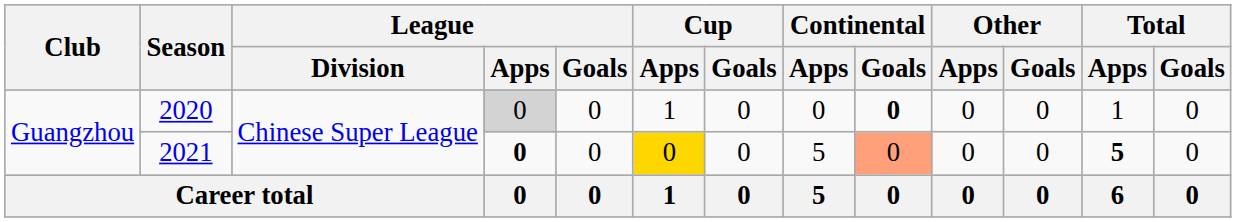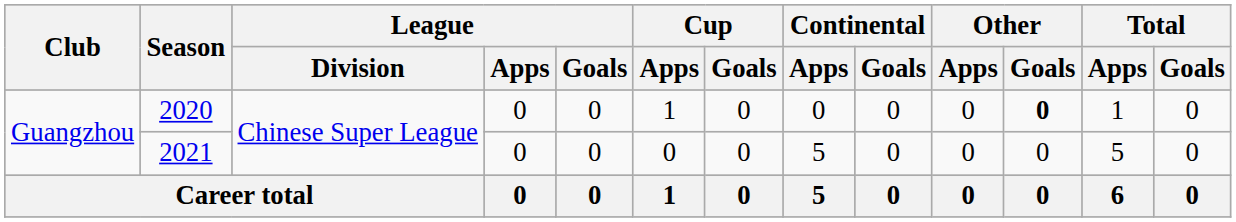(520, 110) lightgrey background -> (520, 110) no background
(893, 110) bold -> (893, 110) normal
(1043, 110) normal -> (1043, 110) bold
(520, 152) bold -> (520, 152) normal
(669, 152) gold background -> (669, 152) no background
(893, 152) lightsalmon background -> (893, 152) no background
(1117, 152) bold -> (1117, 152) normal
